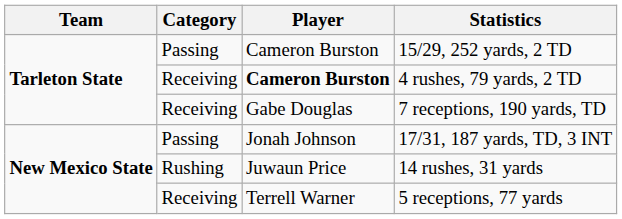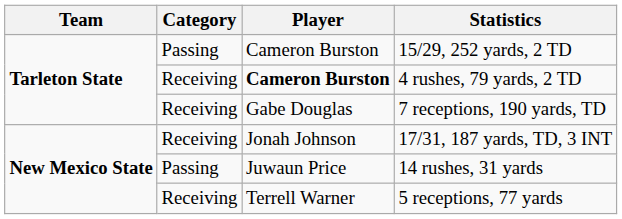(190, 138) Passing -> (199, 138) Receiving
(193, 168) Rushing -> (190, 168) Passing
